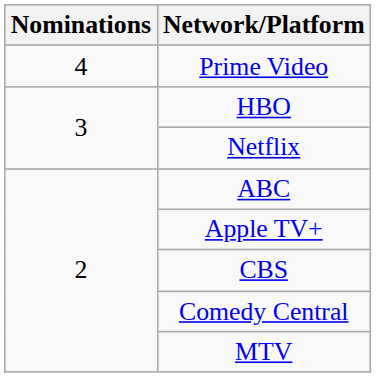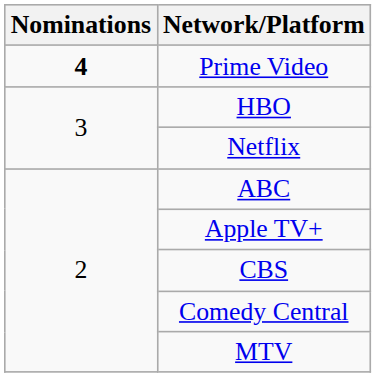(81, 65) normal -> (81, 65) bold
